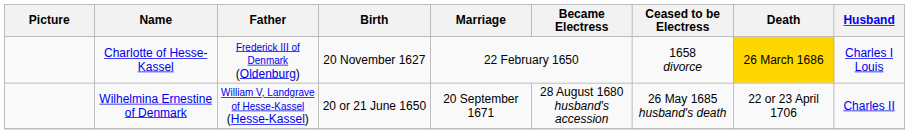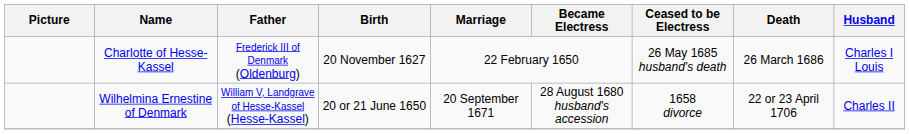(683, 60) 1658 divorce -> (683, 60) 26 May 1685 husband's death
(784, 60) gold background -> (784, 60) no background
(683, 106) 26 May 1685 husband's death -> (683, 106) 1658 divorce
